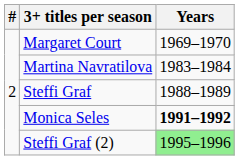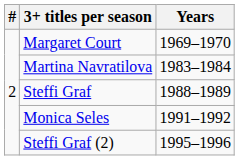(195, 117) bold -> (195, 117) normal
(195, 142) lightgreen background -> (195, 142) no background
